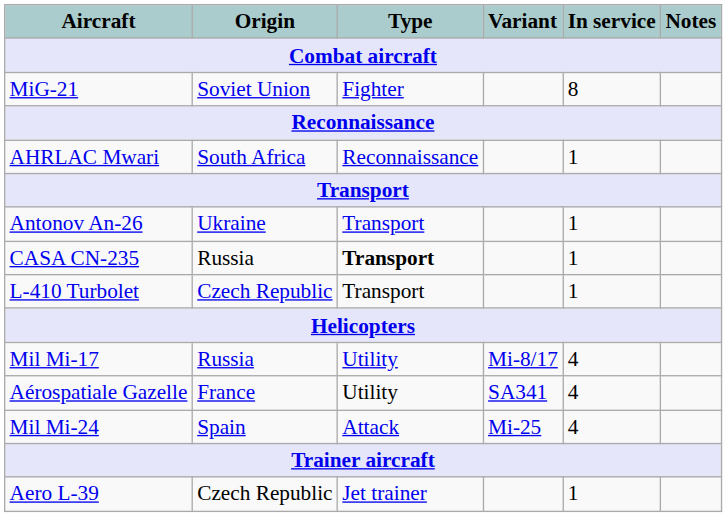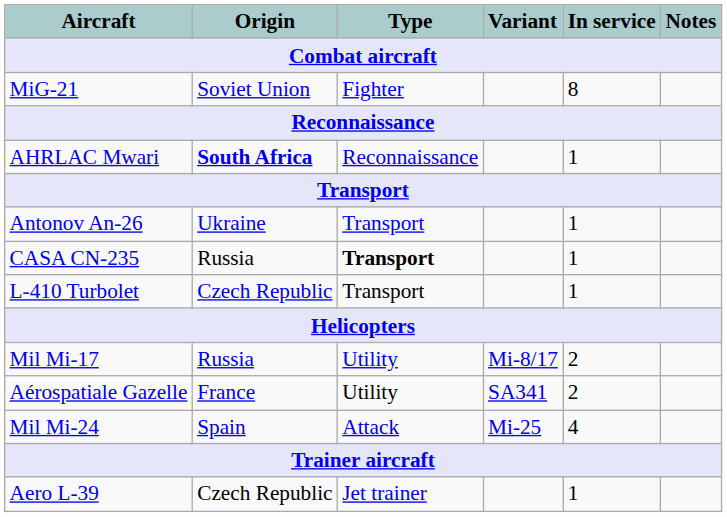(251, 156) normal -> (255, 156) bold
(573, 358) 4 -> (573, 358) 2
(573, 392) 4 -> (573, 392) 2
